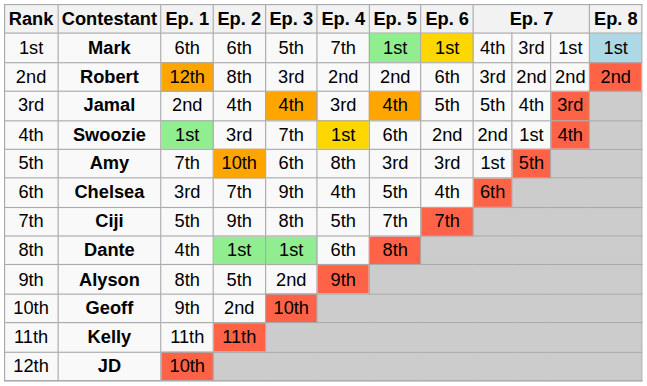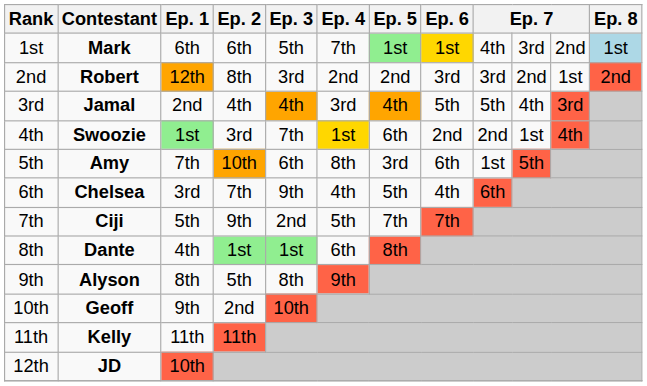(570, 47) 1st -> (570, 47) 2nd
(447, 76) 6th -> (447, 76) 3rd
(570, 76) 2nd -> (570, 76) 1st
(447, 163) 3rd -> (447, 163) 6th
(291, 221) 8th -> (291, 221) 2nd
(291, 279) 2nd -> (291, 279) 8th
